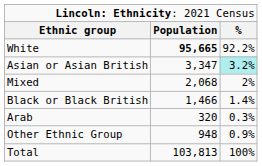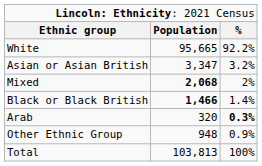(198, 48) bold -> (198, 48) normal
(242, 65) paleturquoise background -> (242, 65) no background
(201, 83) normal -> (201, 83) bold
(201, 100) normal -> (201, 100) bold
(242, 117) normal -> (242, 117) bold
